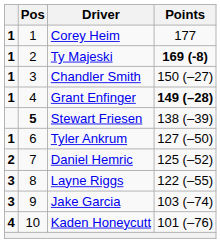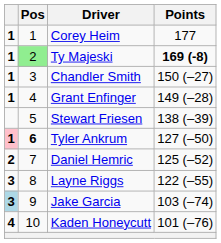(33, 56) no background -> (33, 56) lightgreen background
(185, 98) bold -> (185, 98) normal
(33, 118) bold -> (33, 118) normal
(11, 139) no background -> (11, 139) pink background
(33, 139) normal -> (33, 139) bold
(11, 201) no background -> (11, 201) lightblue background
